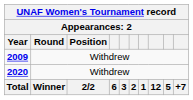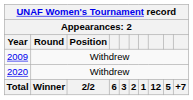(18, 57) bold -> (18, 57) normal
(18, 72) bold -> (18, 72) normal
